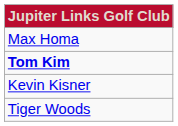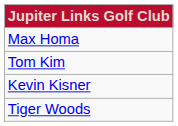(39, 62) bold -> (36, 62) normal
